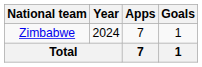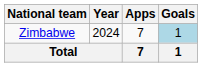(178, 33) no background -> (178, 33) lightblue background
